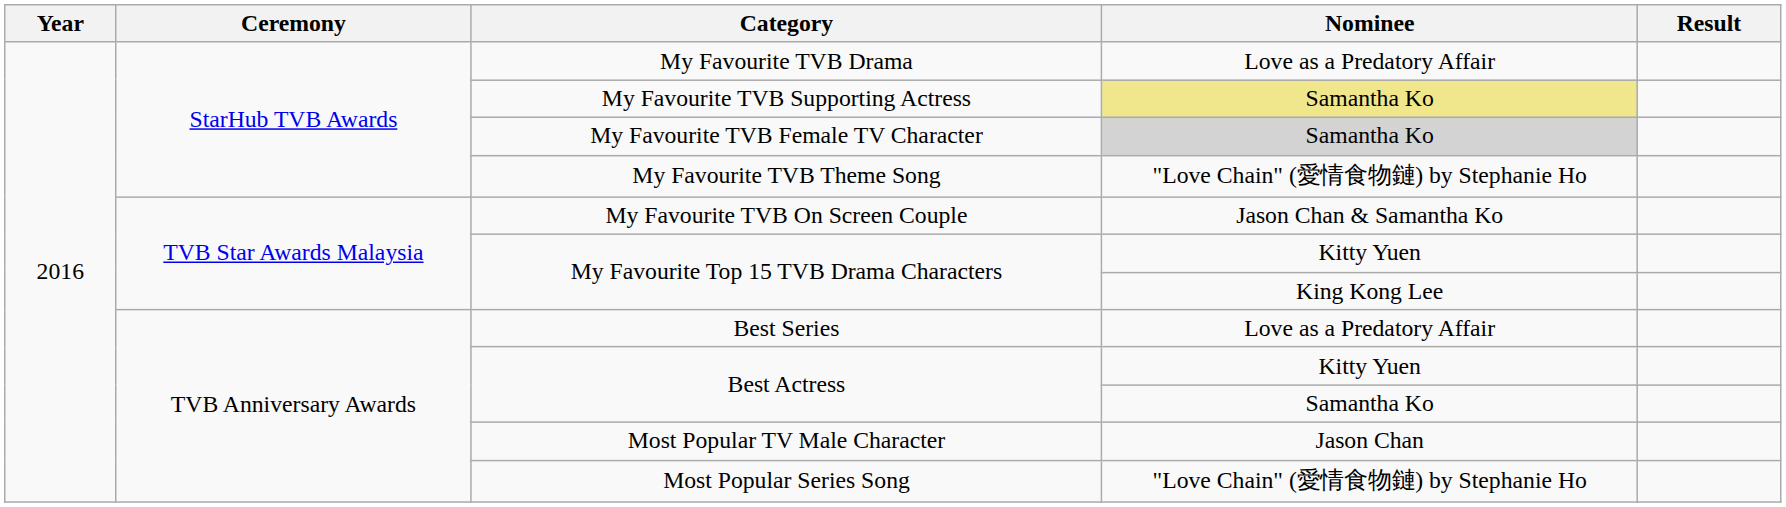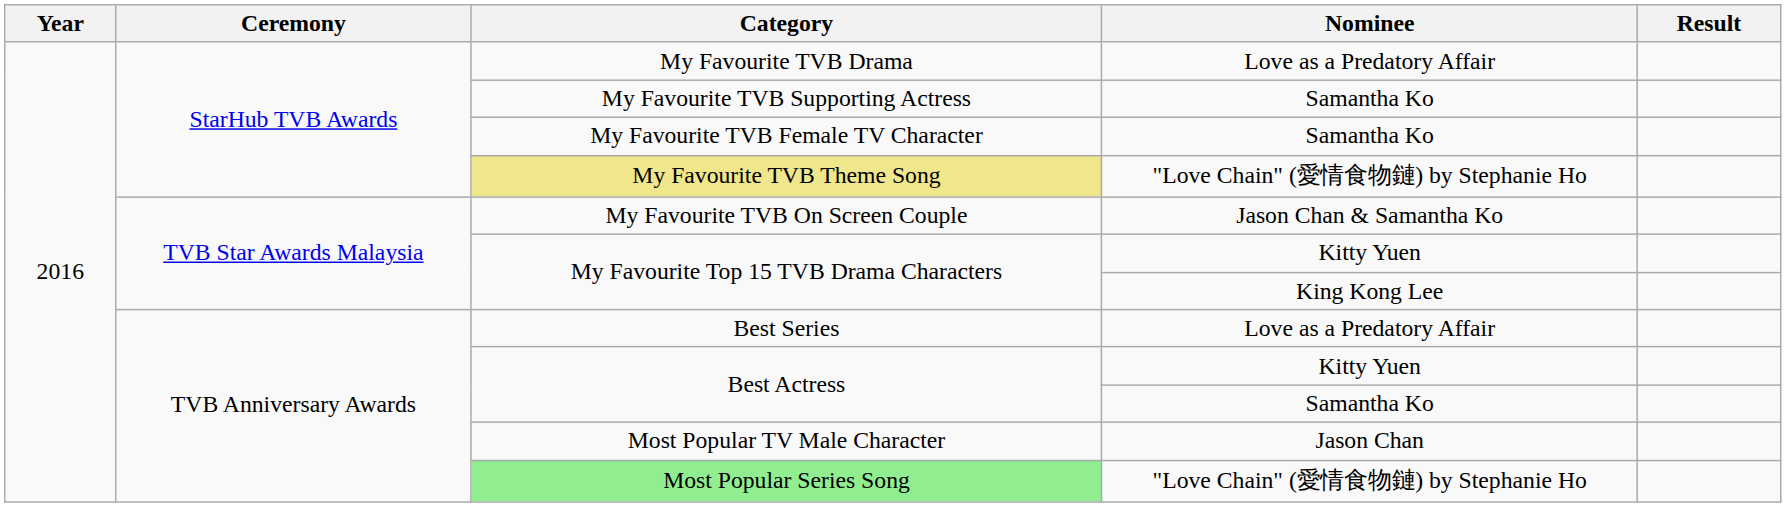(1370, 98) khaki background -> (1370, 98) no background
(1370, 135) lightgrey background -> (1370, 135) no background
(786, 175) no background -> (786, 175) khaki background
(786, 480) no background -> (786, 480) lightgreen background
